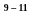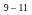(16, 7) bold -> (16, 7) normal
